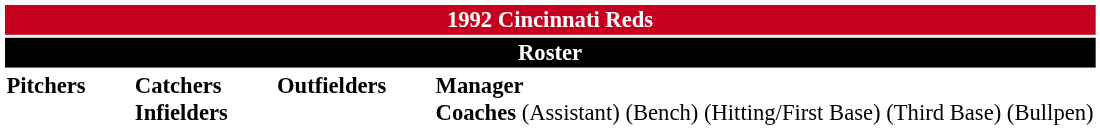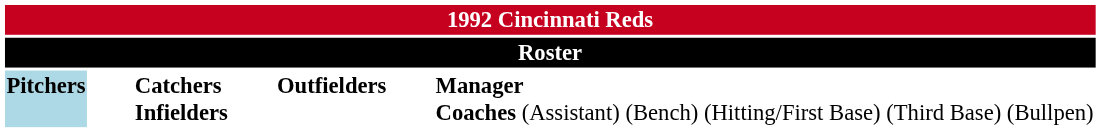(46, 85) no background -> (46, 85) lightblue background
